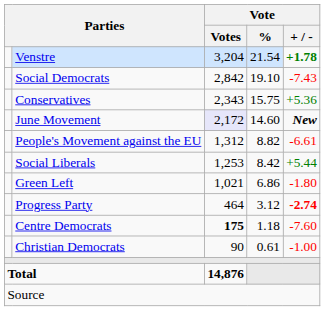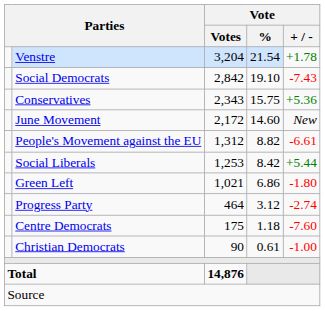(301, 57) bold -> (301, 57) normal
(229, 120) lavender background -> (229, 120) no background
(305, 120) bold -> (305, 120) normal
(303, 204) bold -> (303, 204) normal
(234, 225) bold -> (234, 225) normal
